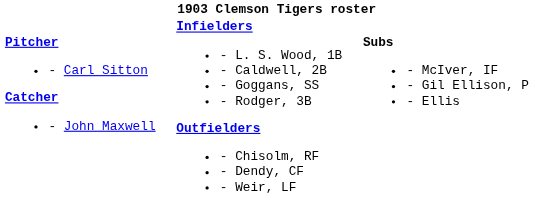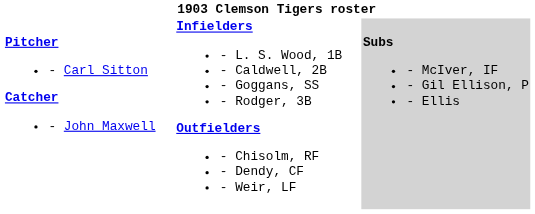(446, 72) no background -> (446, 72) lightgrey background
